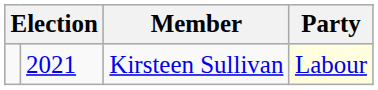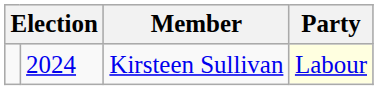(51, 63) 2021 -> (51, 63) 2024
